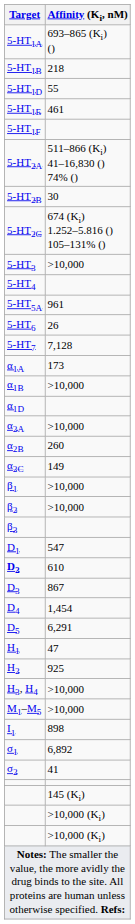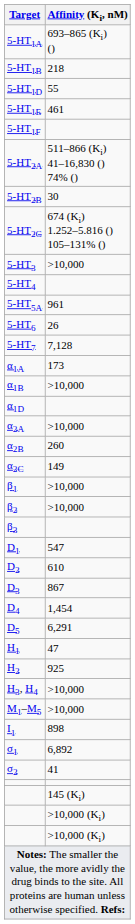(13, 568) bold -> (13, 568) normal
